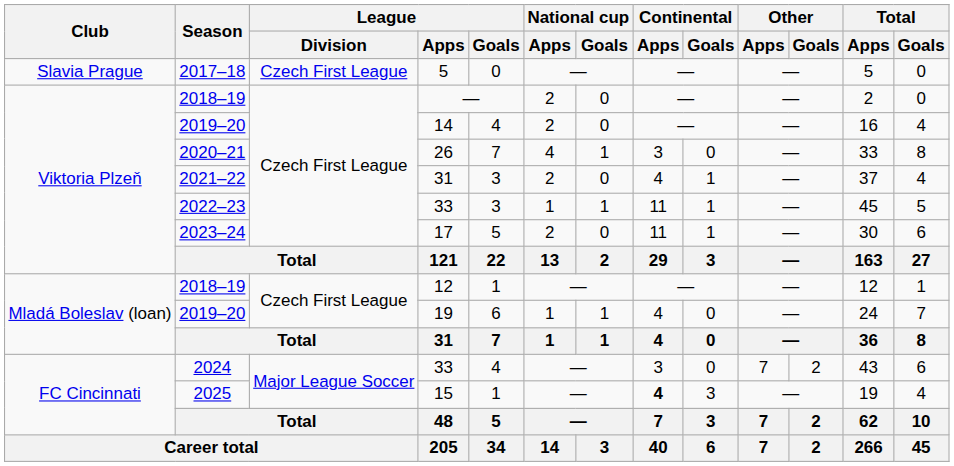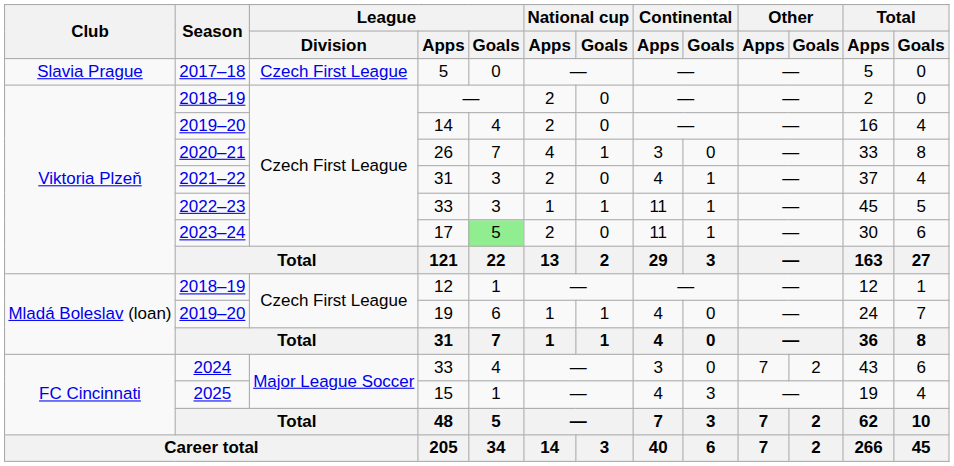(496, 233) no background -> (496, 233) lightgreen background
(658, 394) bold -> (658, 394) normal
